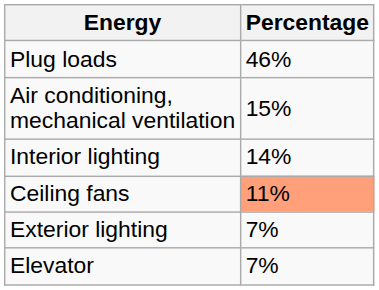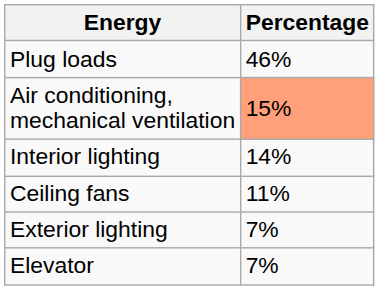(269, 108) no background -> (269, 108) lightsalmon background
(268, 193) lightsalmon background -> (268, 193) no background
